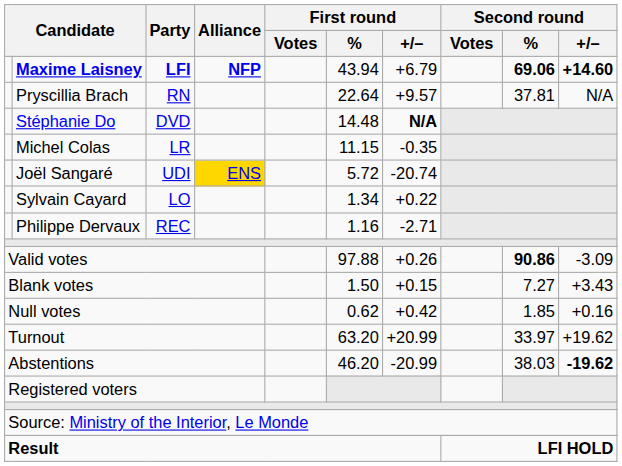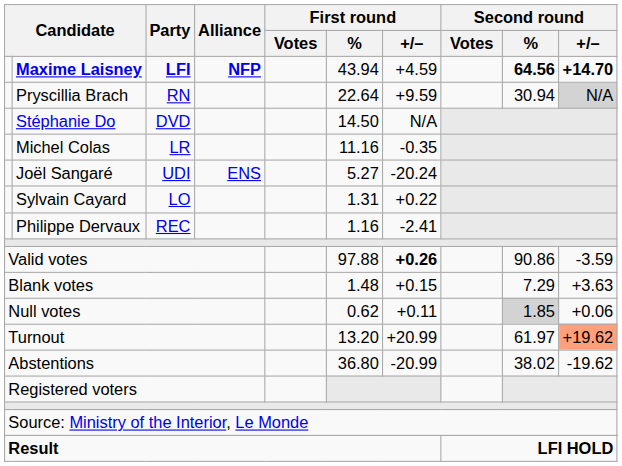(416, 70) +6.79 -> (416, 70) +4.59
(534, 70) 69.06 -> (534, 70) 64.56
(588, 70) +14.60 -> (588, 70) +14.70
(416, 96) +9.57 -> (416, 96) +9.59
(534, 96) 37.81 -> (534, 96) 30.94
(600, 96) no background -> (600, 96) lightgrey background
(358, 122) 14.48 -> (358, 122) 14.50
(423, 122) bold -> (423, 122) normal
(359, 148) 11.15 -> (359, 148) 11.16
(244, 174) gold background -> (244, 174) no background
(363, 174) 5.72 -> (363, 174) 5.27
(414, 174) -20.74 -> (414, 174) -20.24
(363, 200) 1.34 -> (363, 200) 1.31
(418, 226) -2.71 -> (418, 226) -2.41
(416, 259) normal -> (416, 259) bold
(534, 259) bold -> (534, 259) normal
(595, 259) -3.09 -> (595, 259) -3.59
(363, 285) 1.50 -> (363, 285) 1.48
(539, 285) 7.27 -> (539, 285) 7.29
(592, 285) +3.43 -> (592, 285) +3.63
(416, 311) +0.42 -> (417, 311) +0.11
(539, 311) no background -> (539, 311) lightgrey background
(592, 311) +0.16 -> (592, 311) +0.06
(358, 337) 63.20 -> (358, 337) 13.20
(534, 337) 33.97 -> (534, 337) 61.97
(588, 337) no background -> (588, 337) lightsalmon background
(358, 363) 46.20 -> (358, 363) 36.80
(534, 363) 38.03 -> (534, 363) 38.02
(590, 363) bold -> (590, 363) normal
